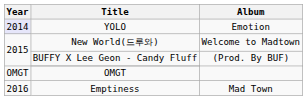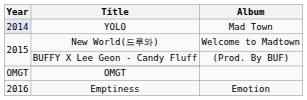(251, 27) Emotion -> (251, 27) Mad Town
(251, 88) Mad Town -> (251, 88) Emotion
